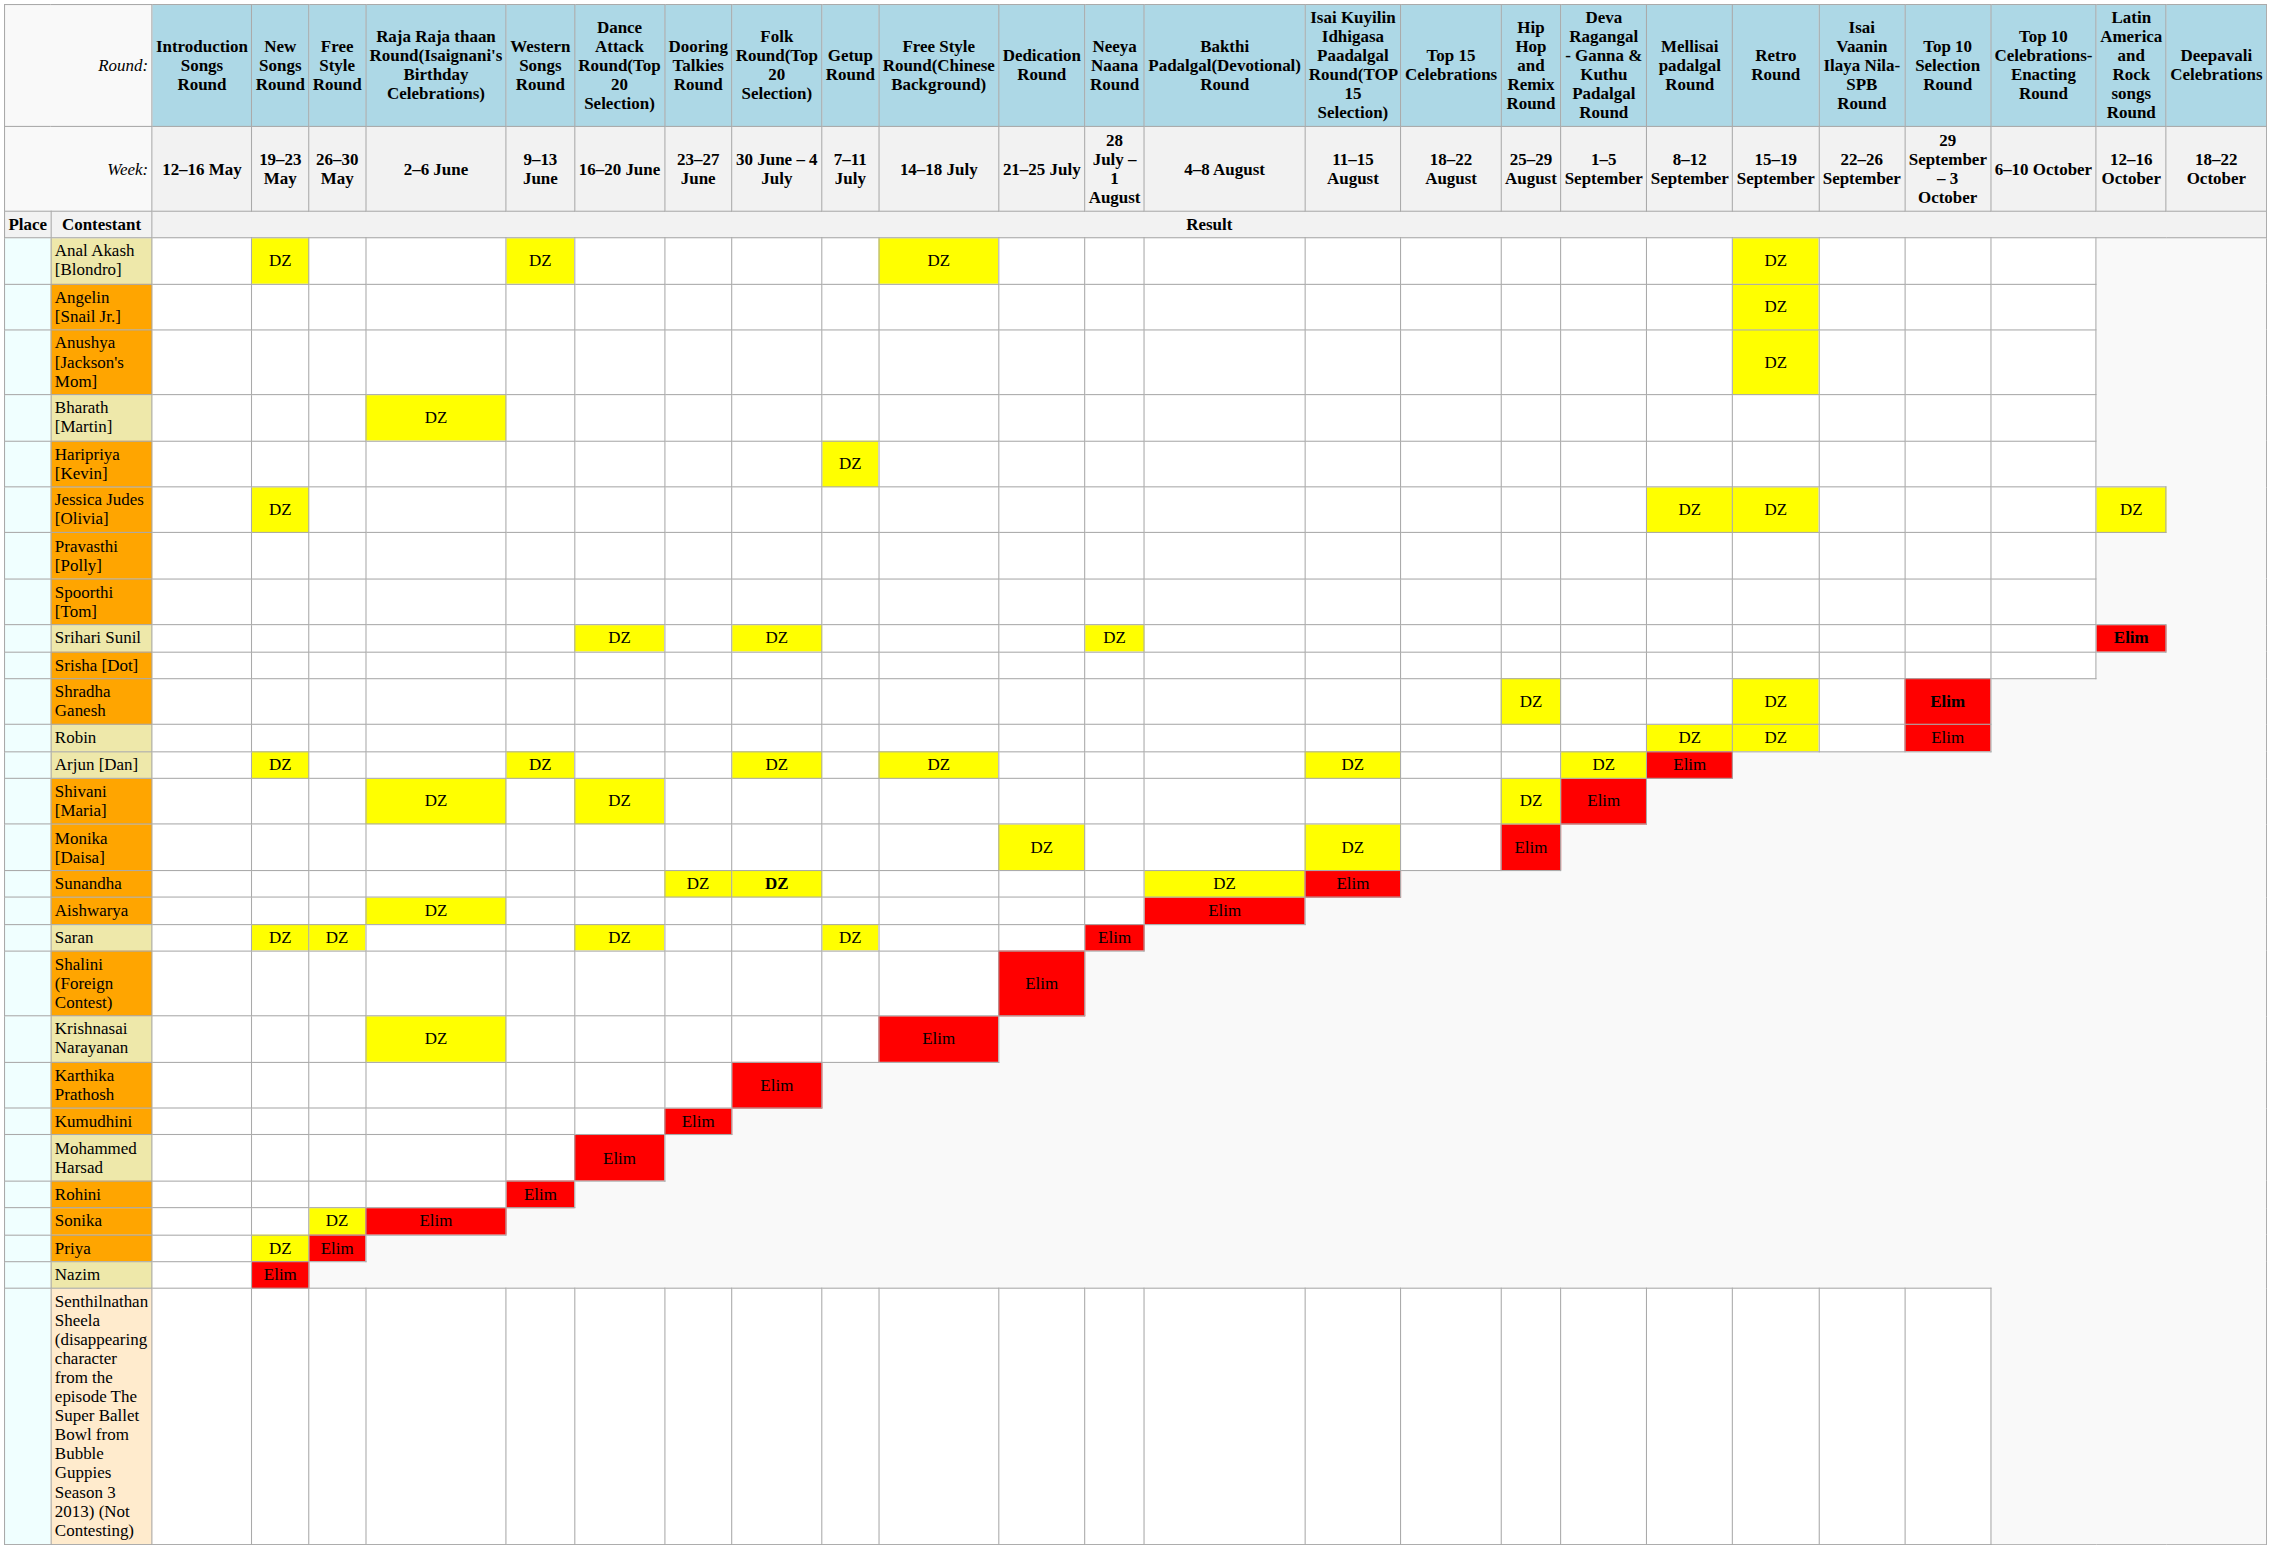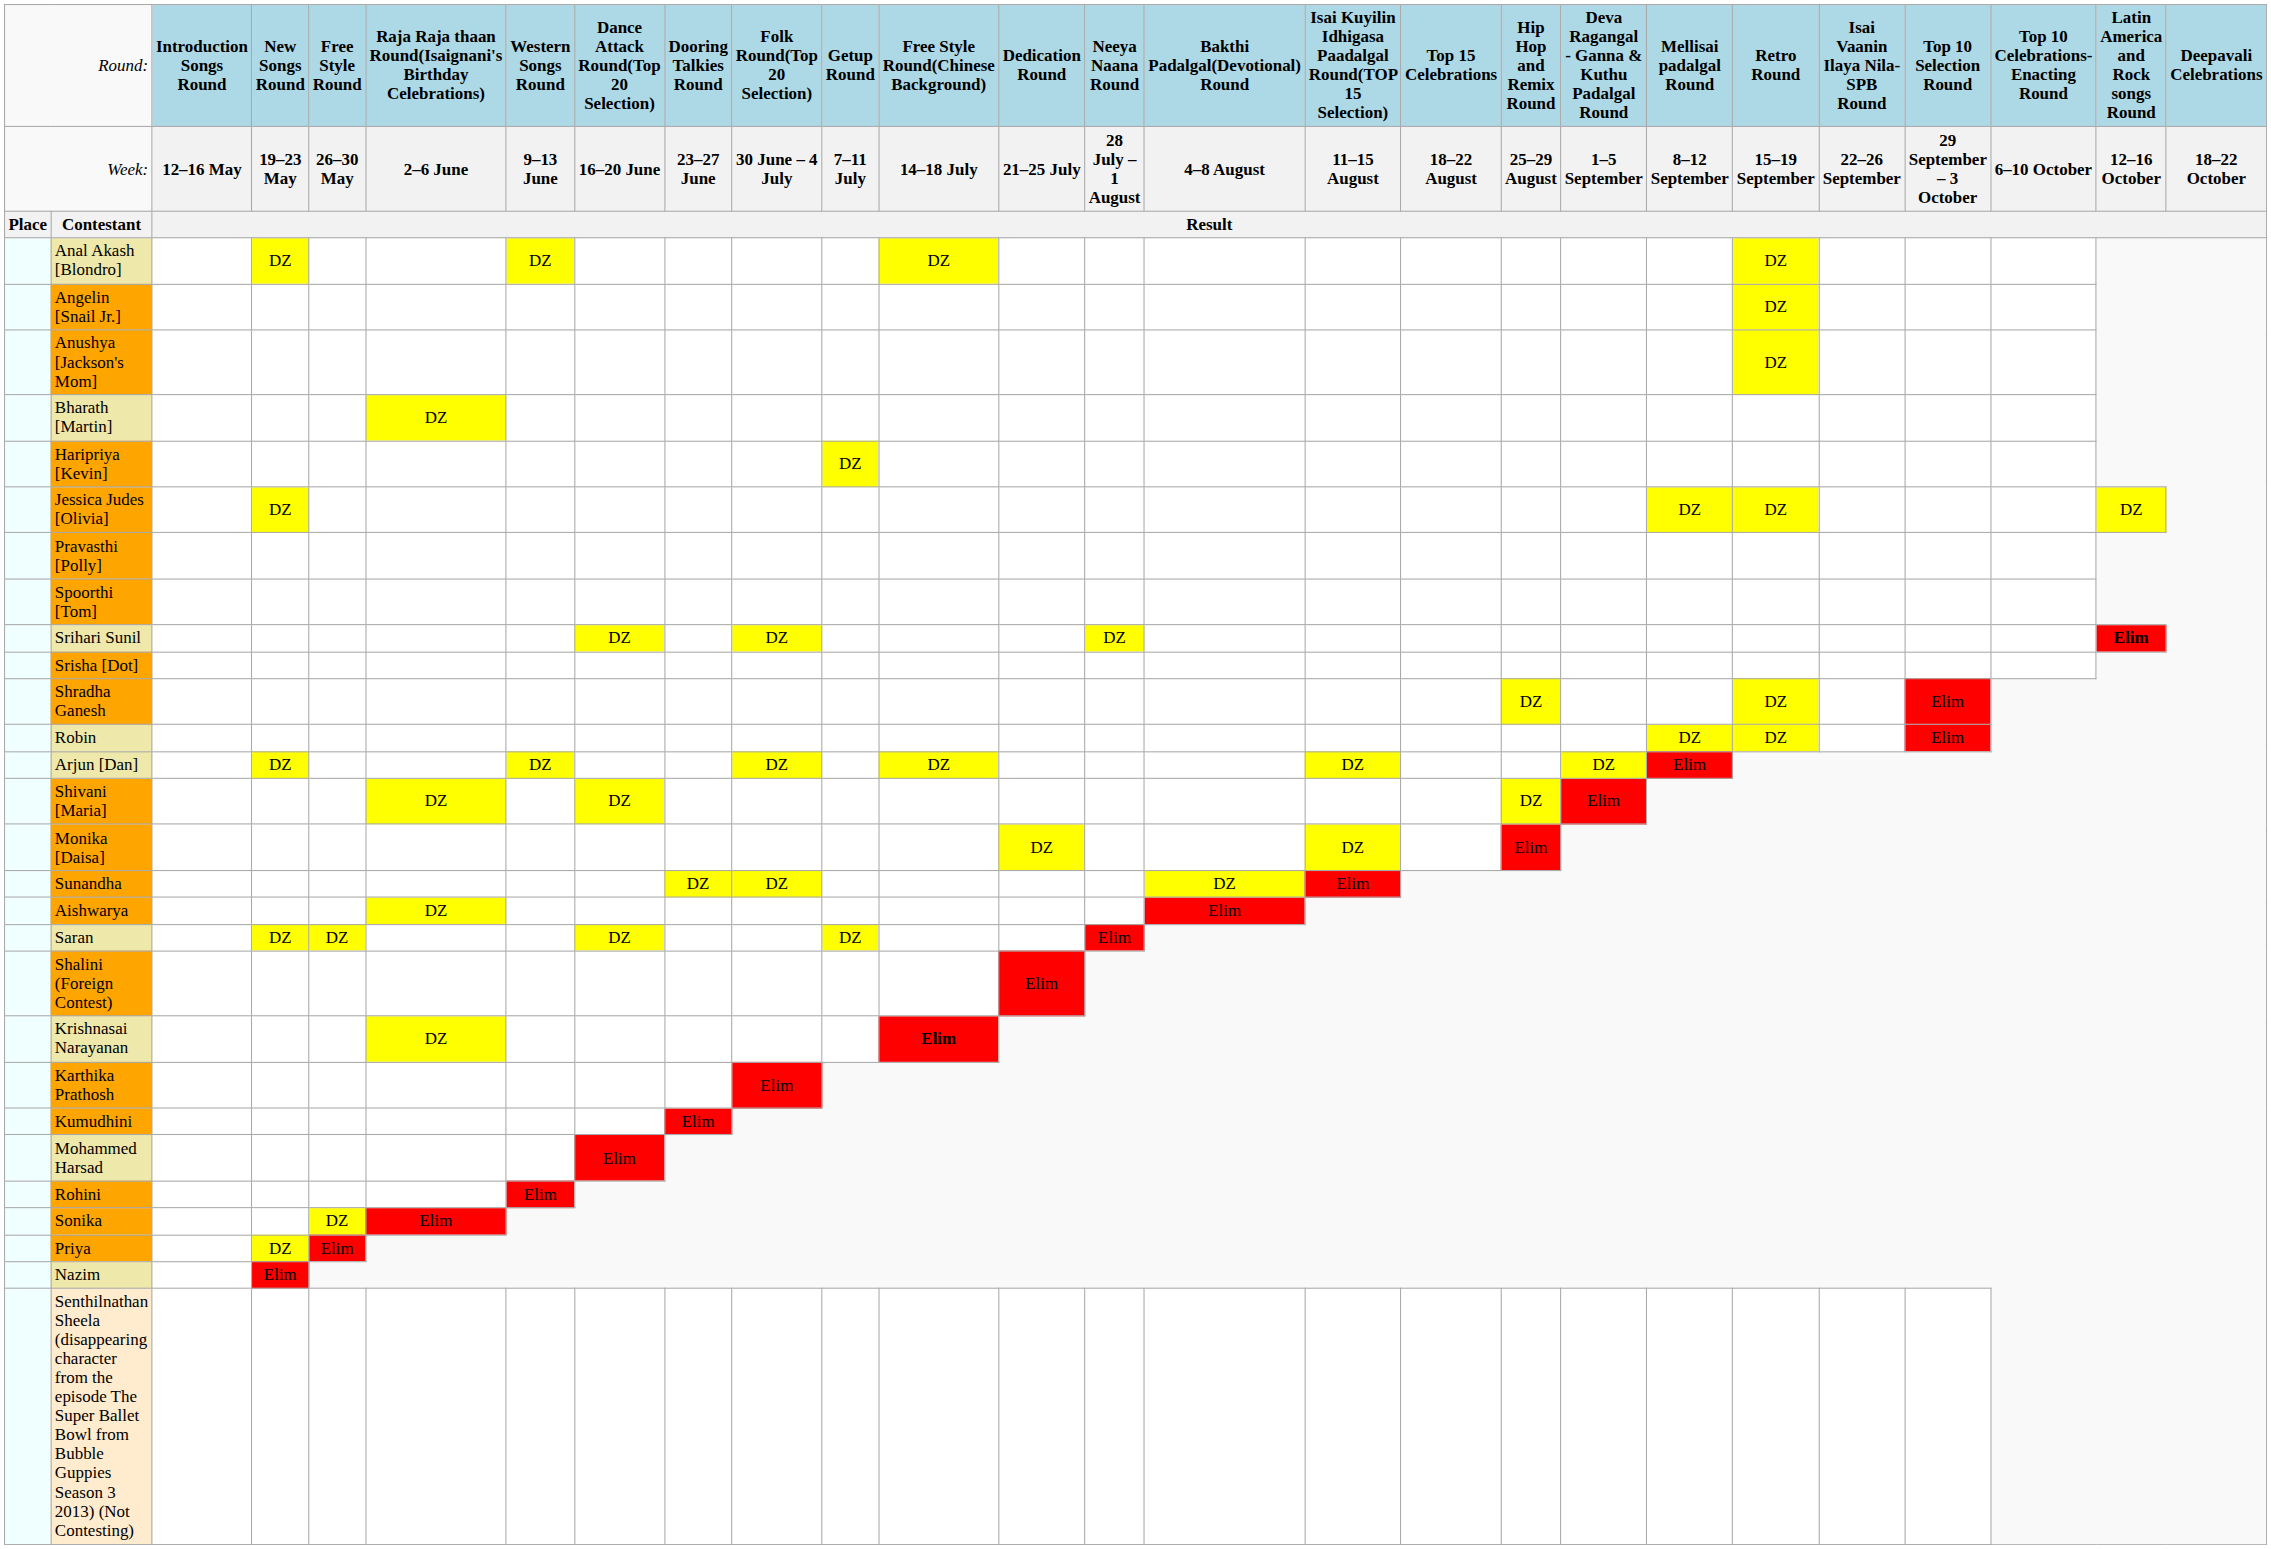(1948, 701) bold -> (1948, 701) normal
(777, 883) bold -> (777, 883) normal
(939, 1038) normal -> (939, 1038) bold
